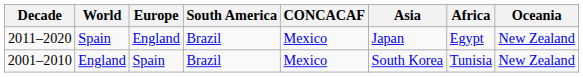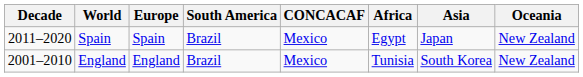columns swapped: (471, 15) <-> (407, 15)
(156, 38) England -> (149, 38) Spain
(149, 60) Spain -> (156, 60) England
